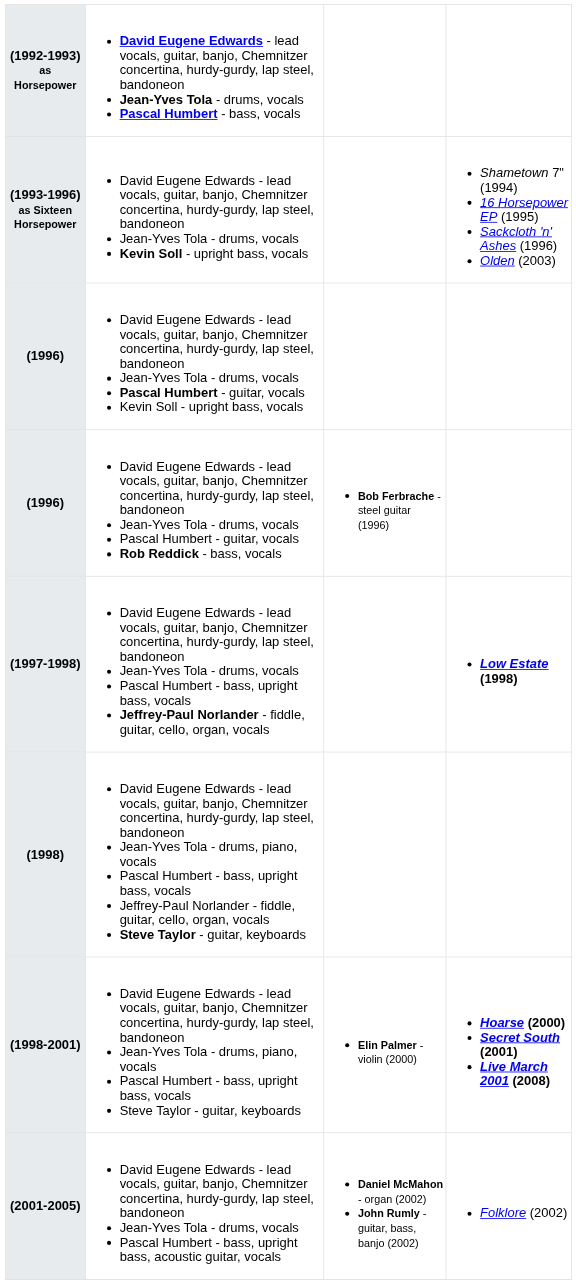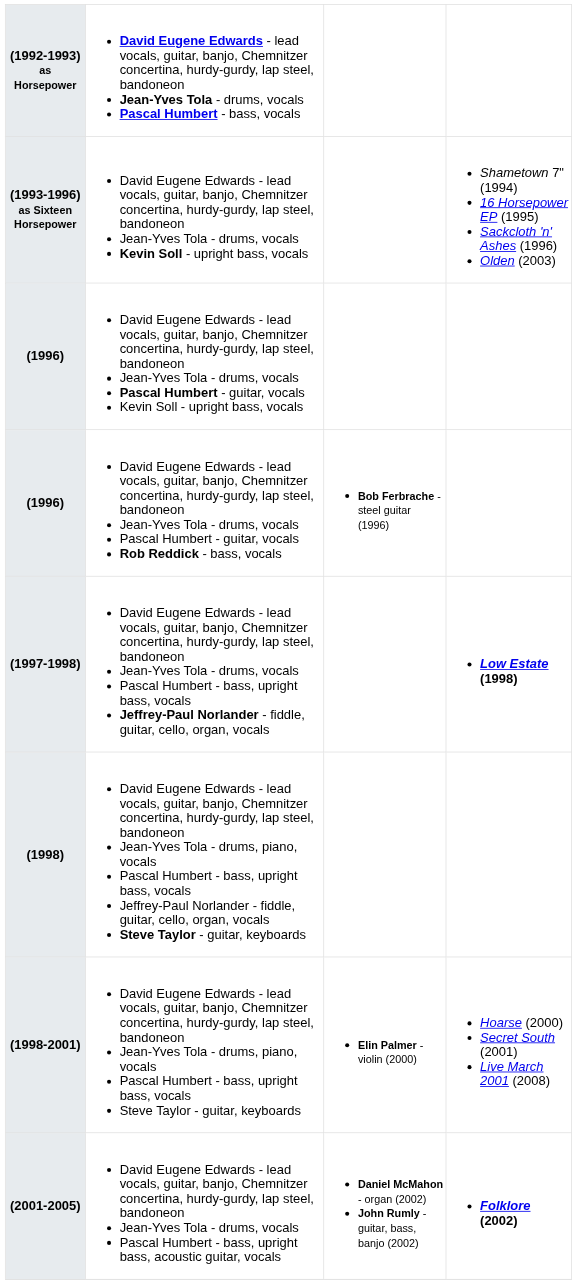(509, 1052) bold -> (509, 1052) normal
(509, 1213) normal -> (509, 1213) bold
